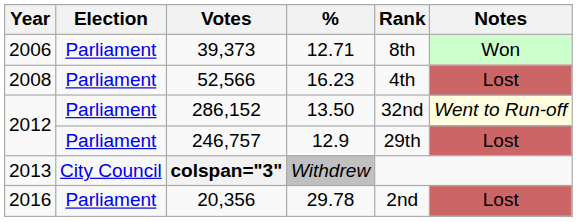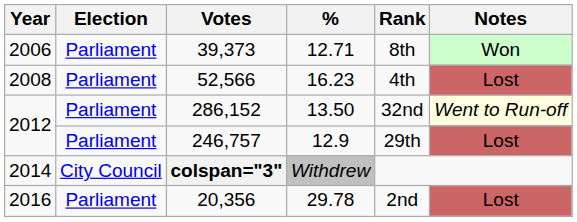(30, 170) 2013 -> (30, 170) 2014
